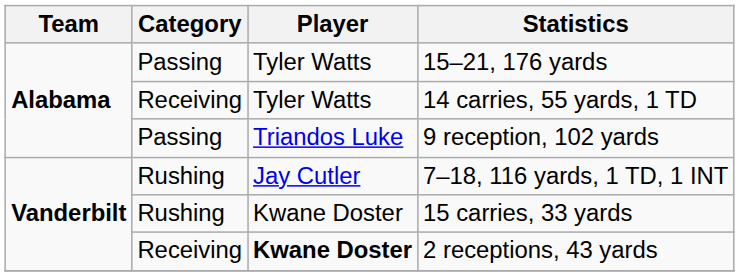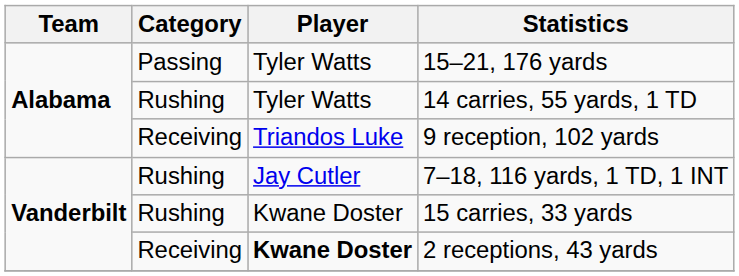(190, 99) Receiving -> (181, 99) Rushing
(180, 137) Passing -> (190, 137) Receiving
